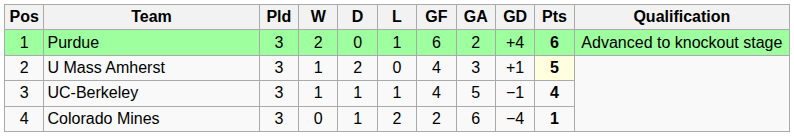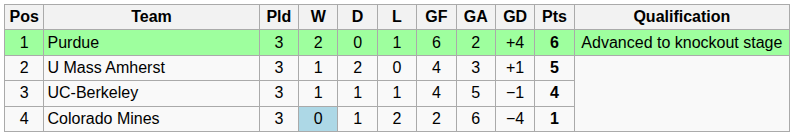(554, 67) lightyellow background -> (554, 67) no background
(318, 118) no background -> (318, 118) lightblue background
